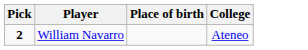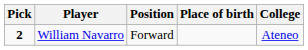+ column: (152, 14)
